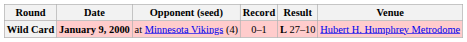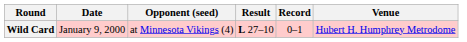columns swapped: (298, 12) <-> (259, 12)
(94, 29) bold -> (92, 29) normal
